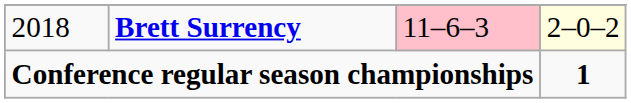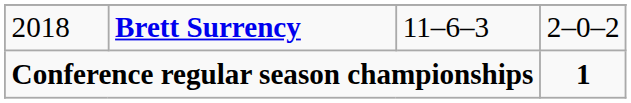(446, 27) pink background -> (446, 27) no background
(583, 27) lightyellow background -> (583, 27) no background
